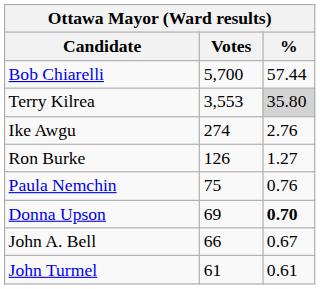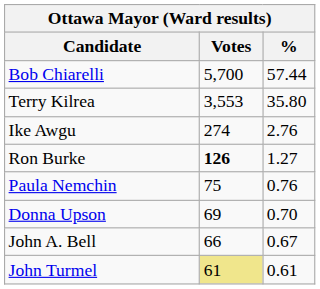(287, 102) lightgrey background -> (287, 102) no background
(217, 158) normal -> (217, 158) bold
(282, 213) bold -> (282, 213) normal
(213, 269) no background -> (213, 269) khaki background
